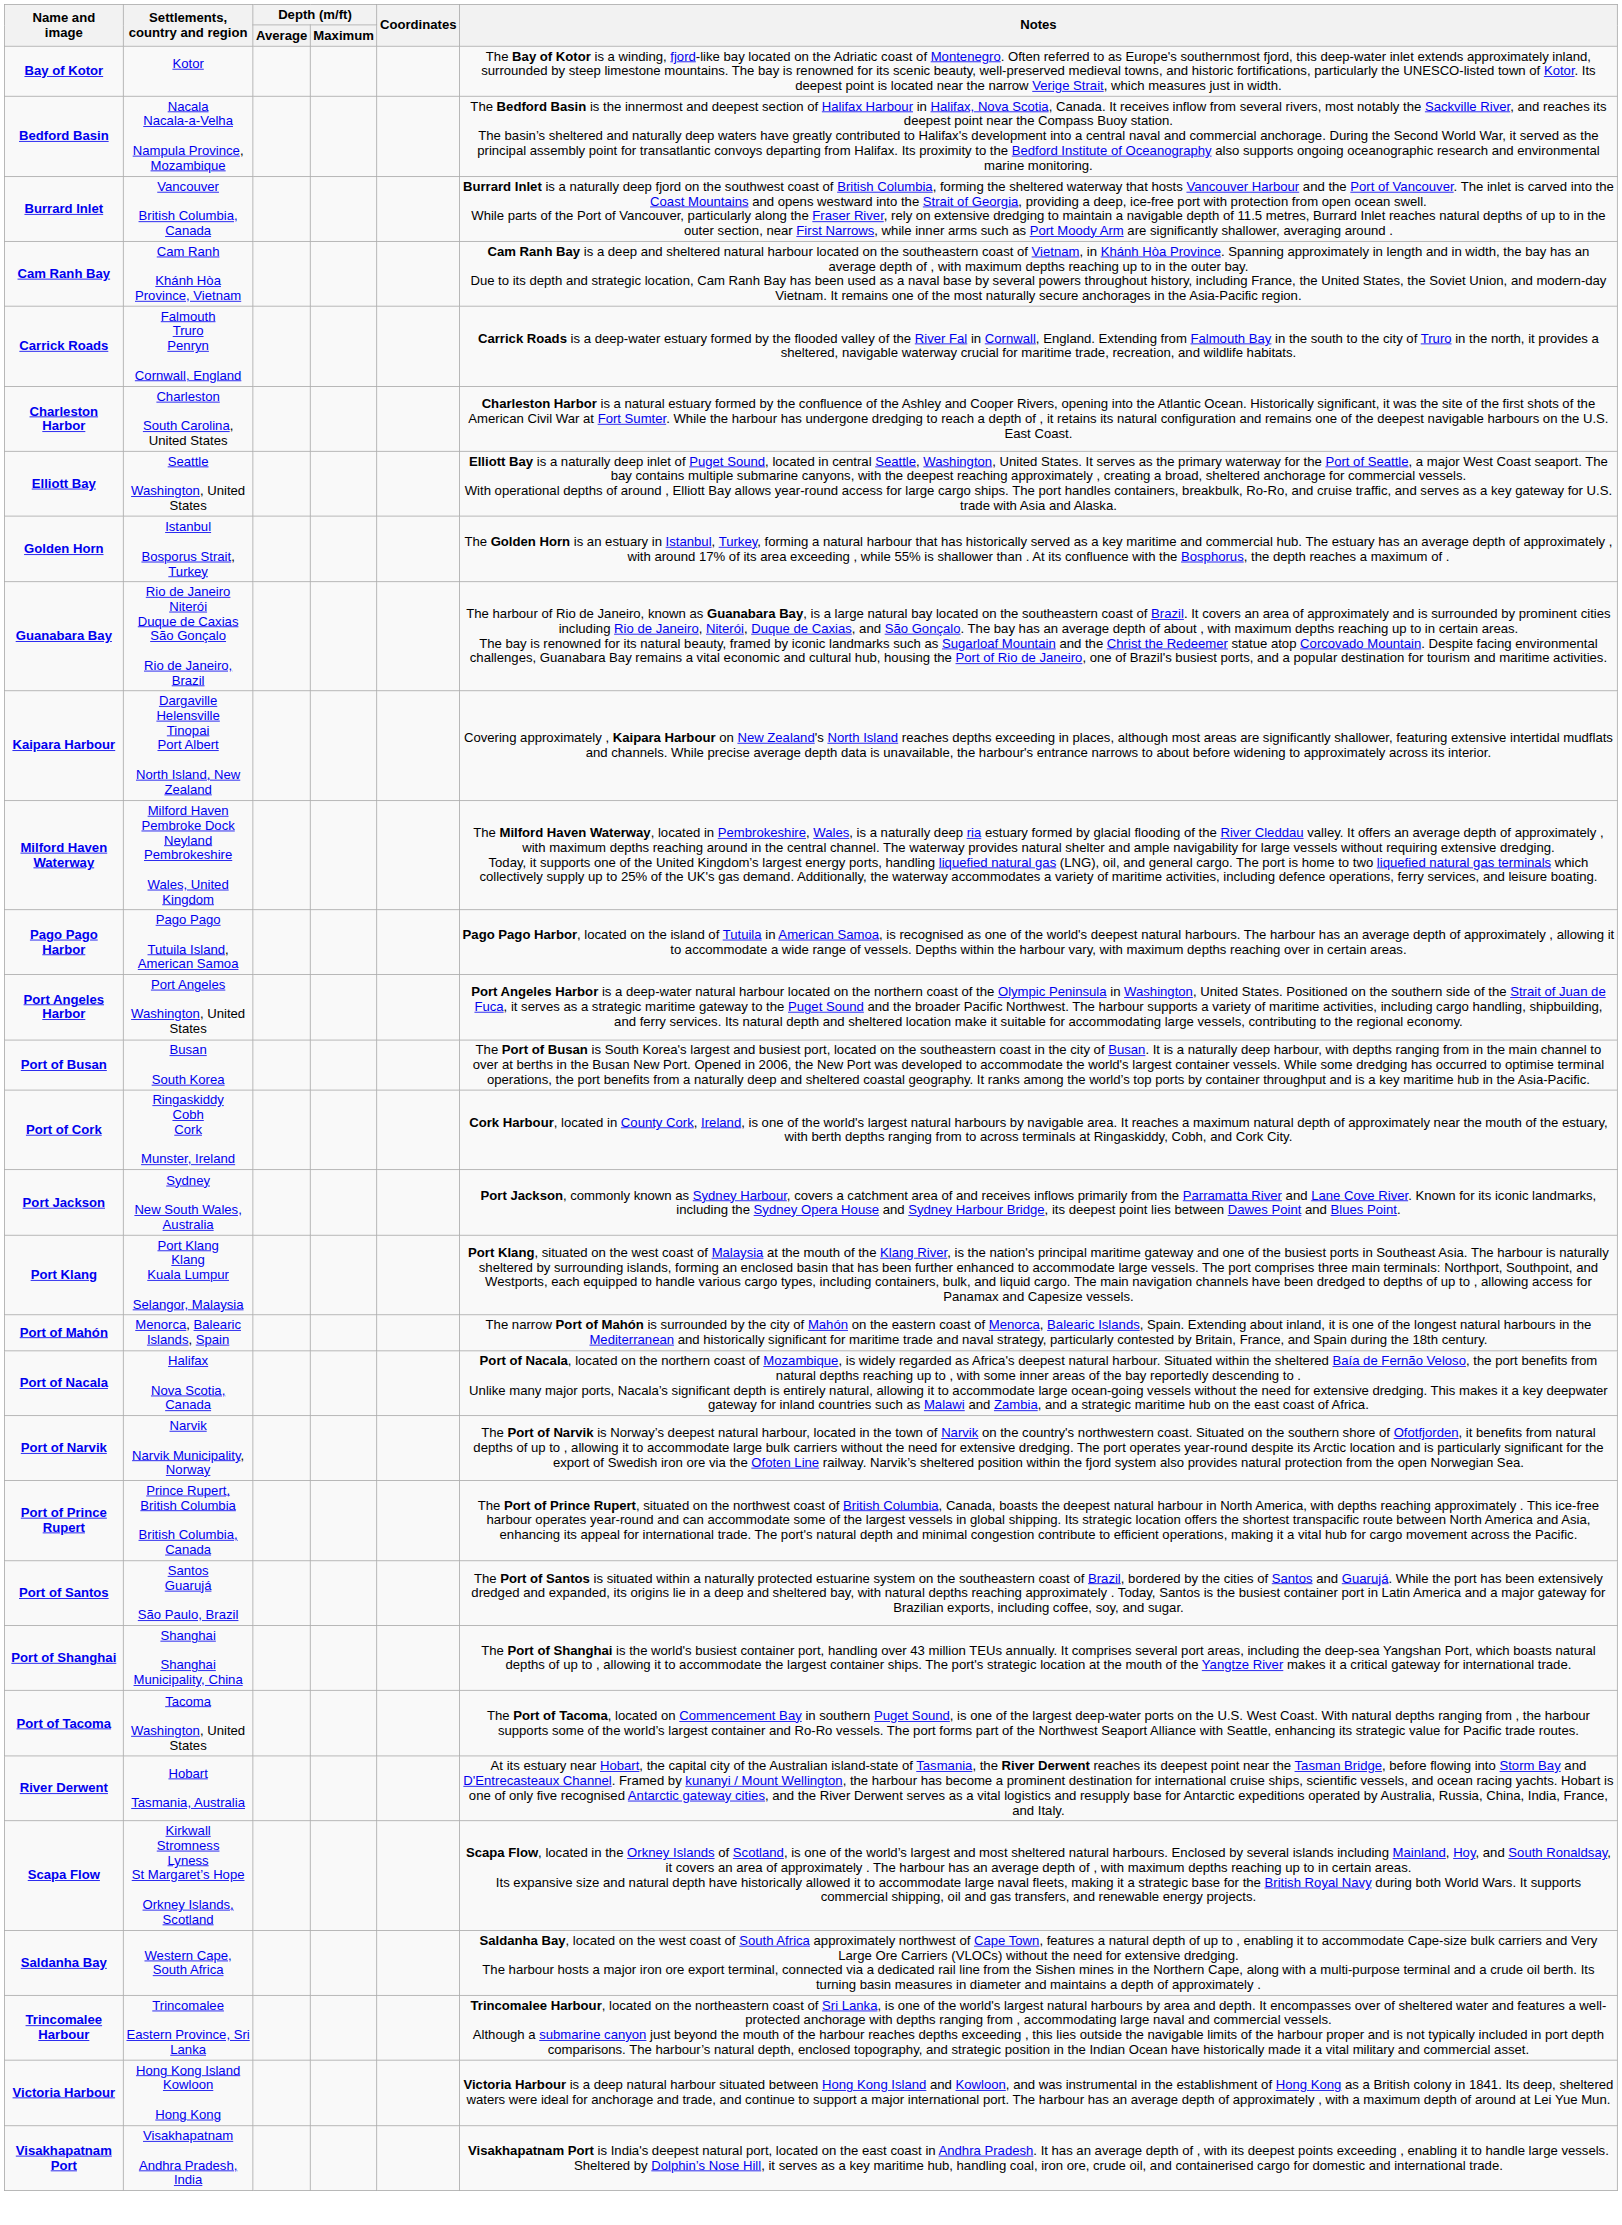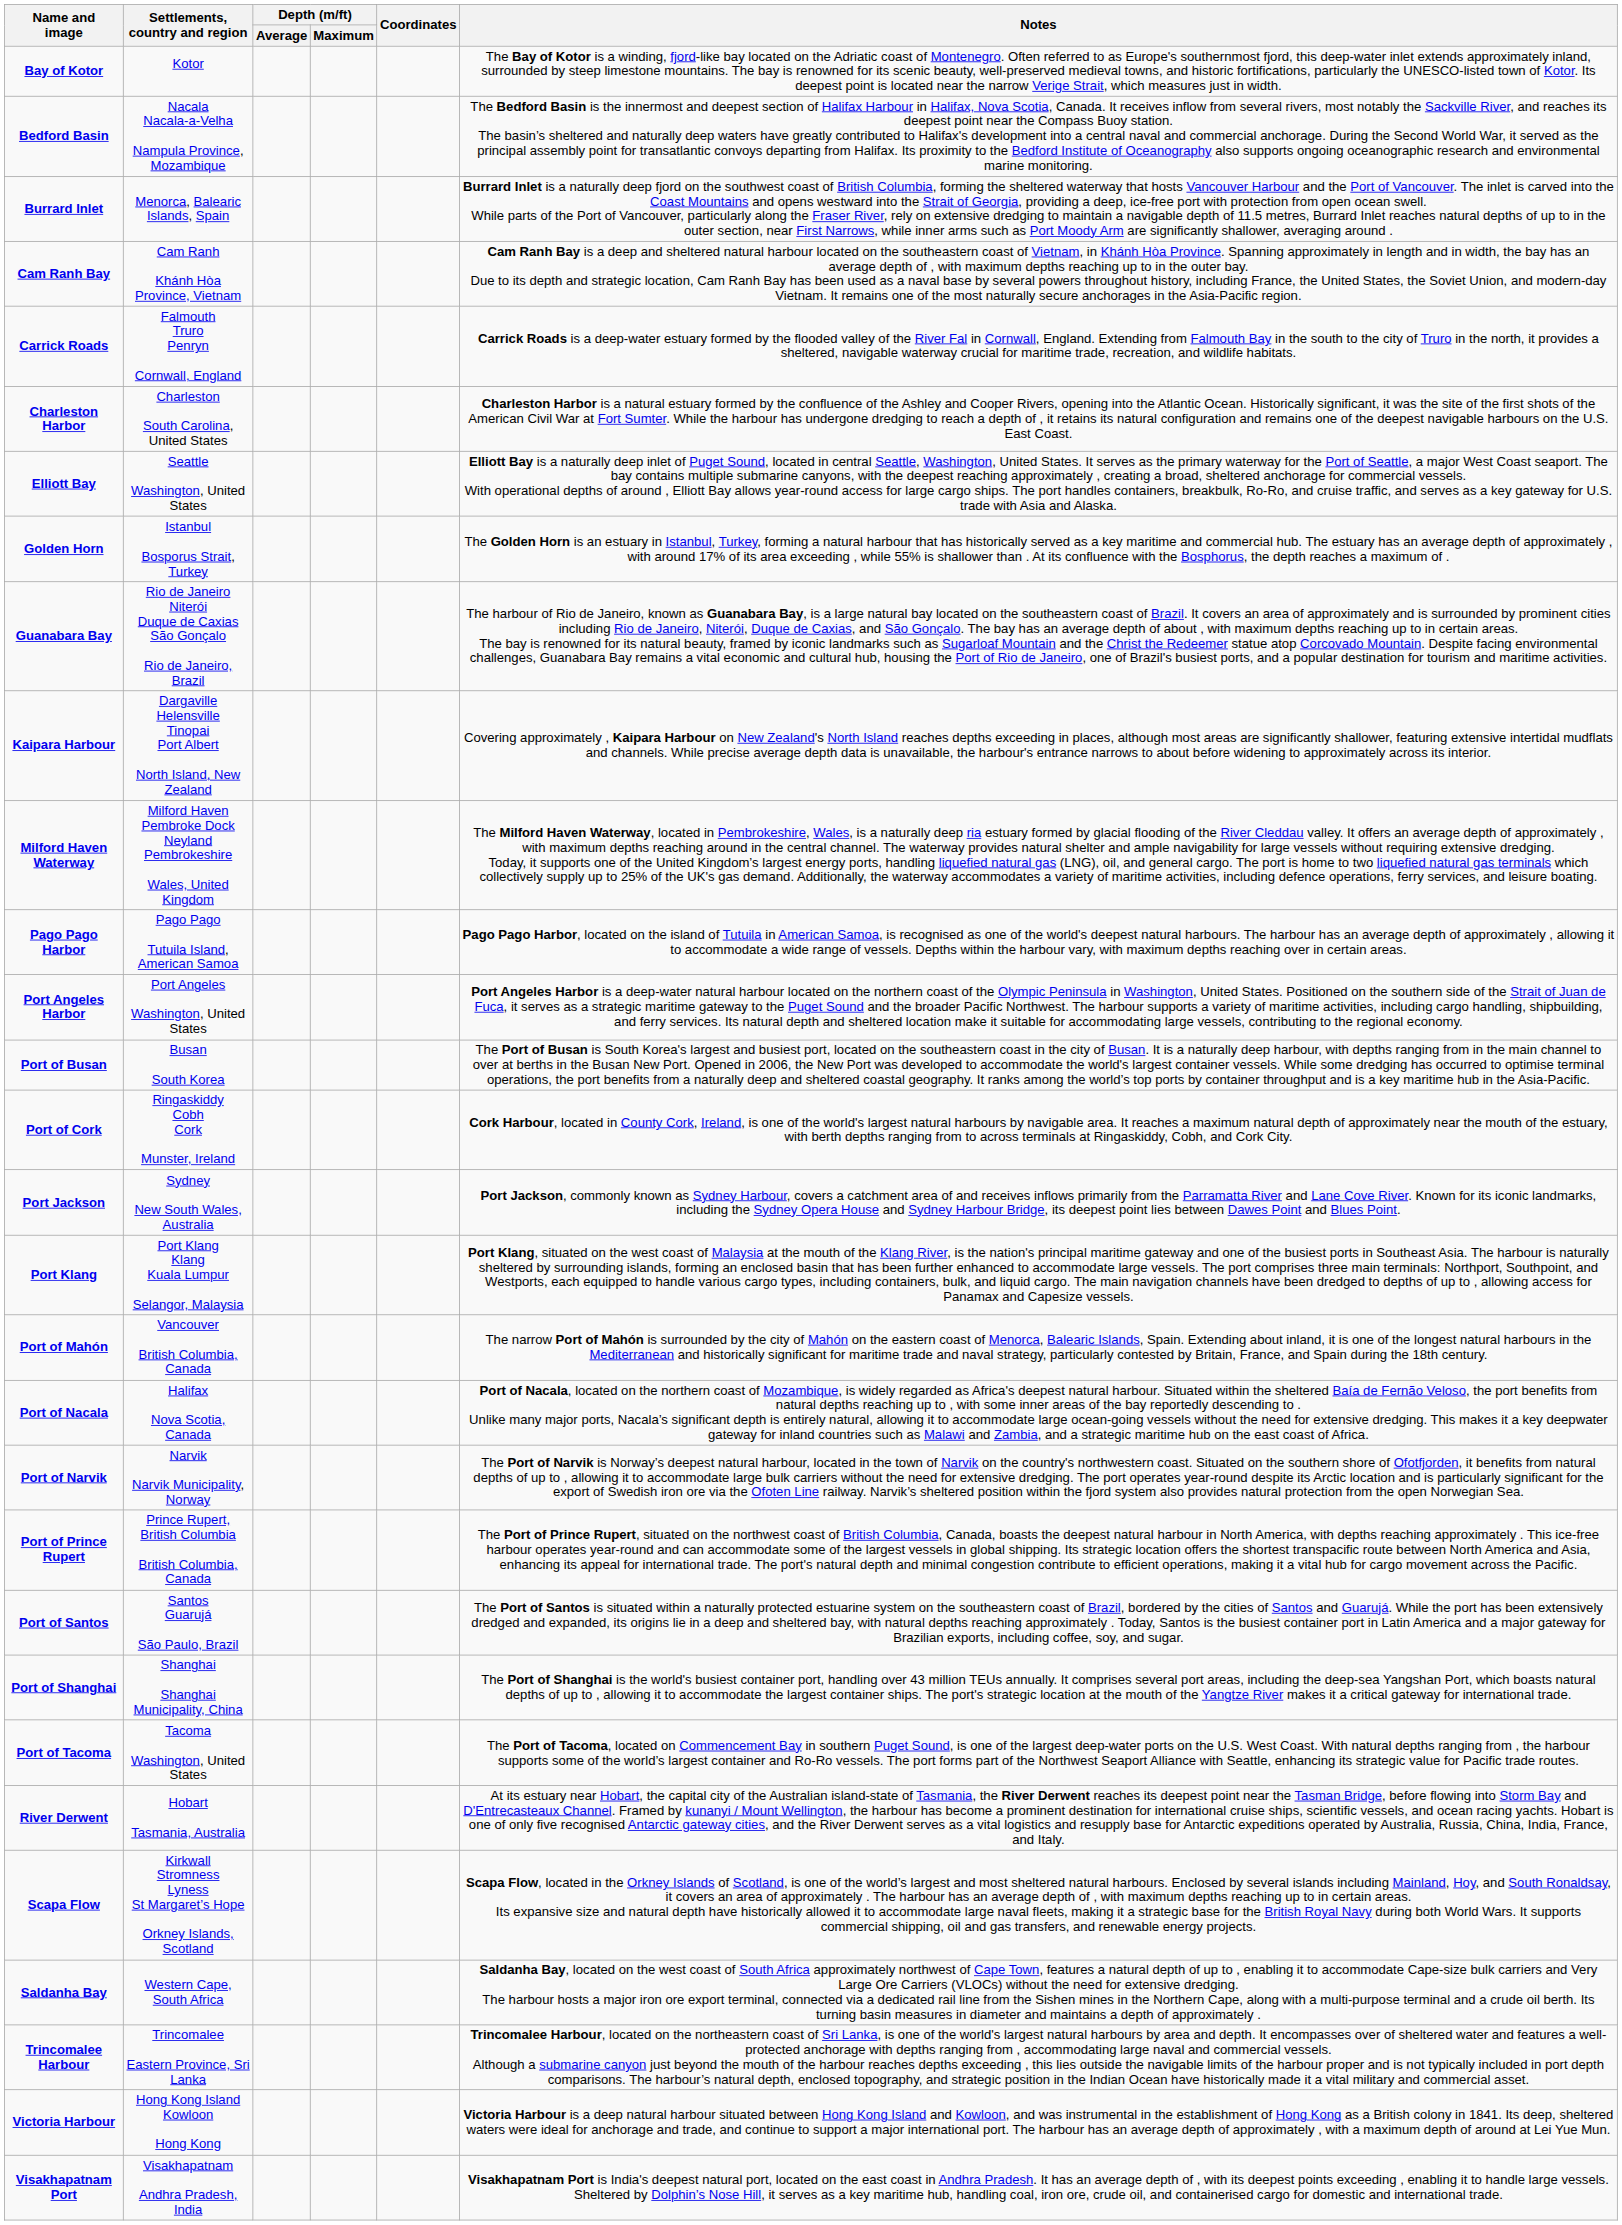(188, 208) Vancouver British Columbia, Canada -> (188, 208) Menorca, Balearic Islands, Spain
(188, 1332) Menorca, Balearic Islands, Spain -> (188, 1347) Vancouver British Columbia, Canada
